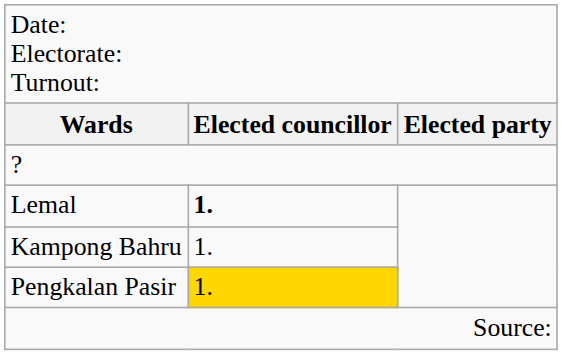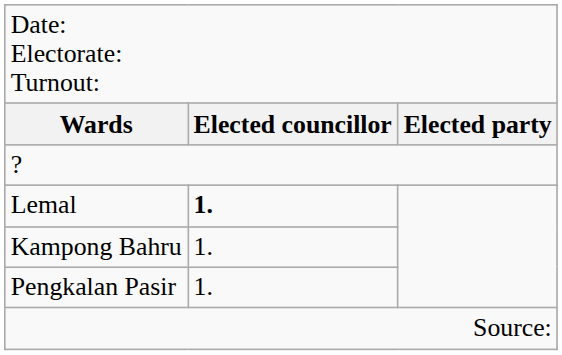(203, 287) gold background -> (203, 287) no background
